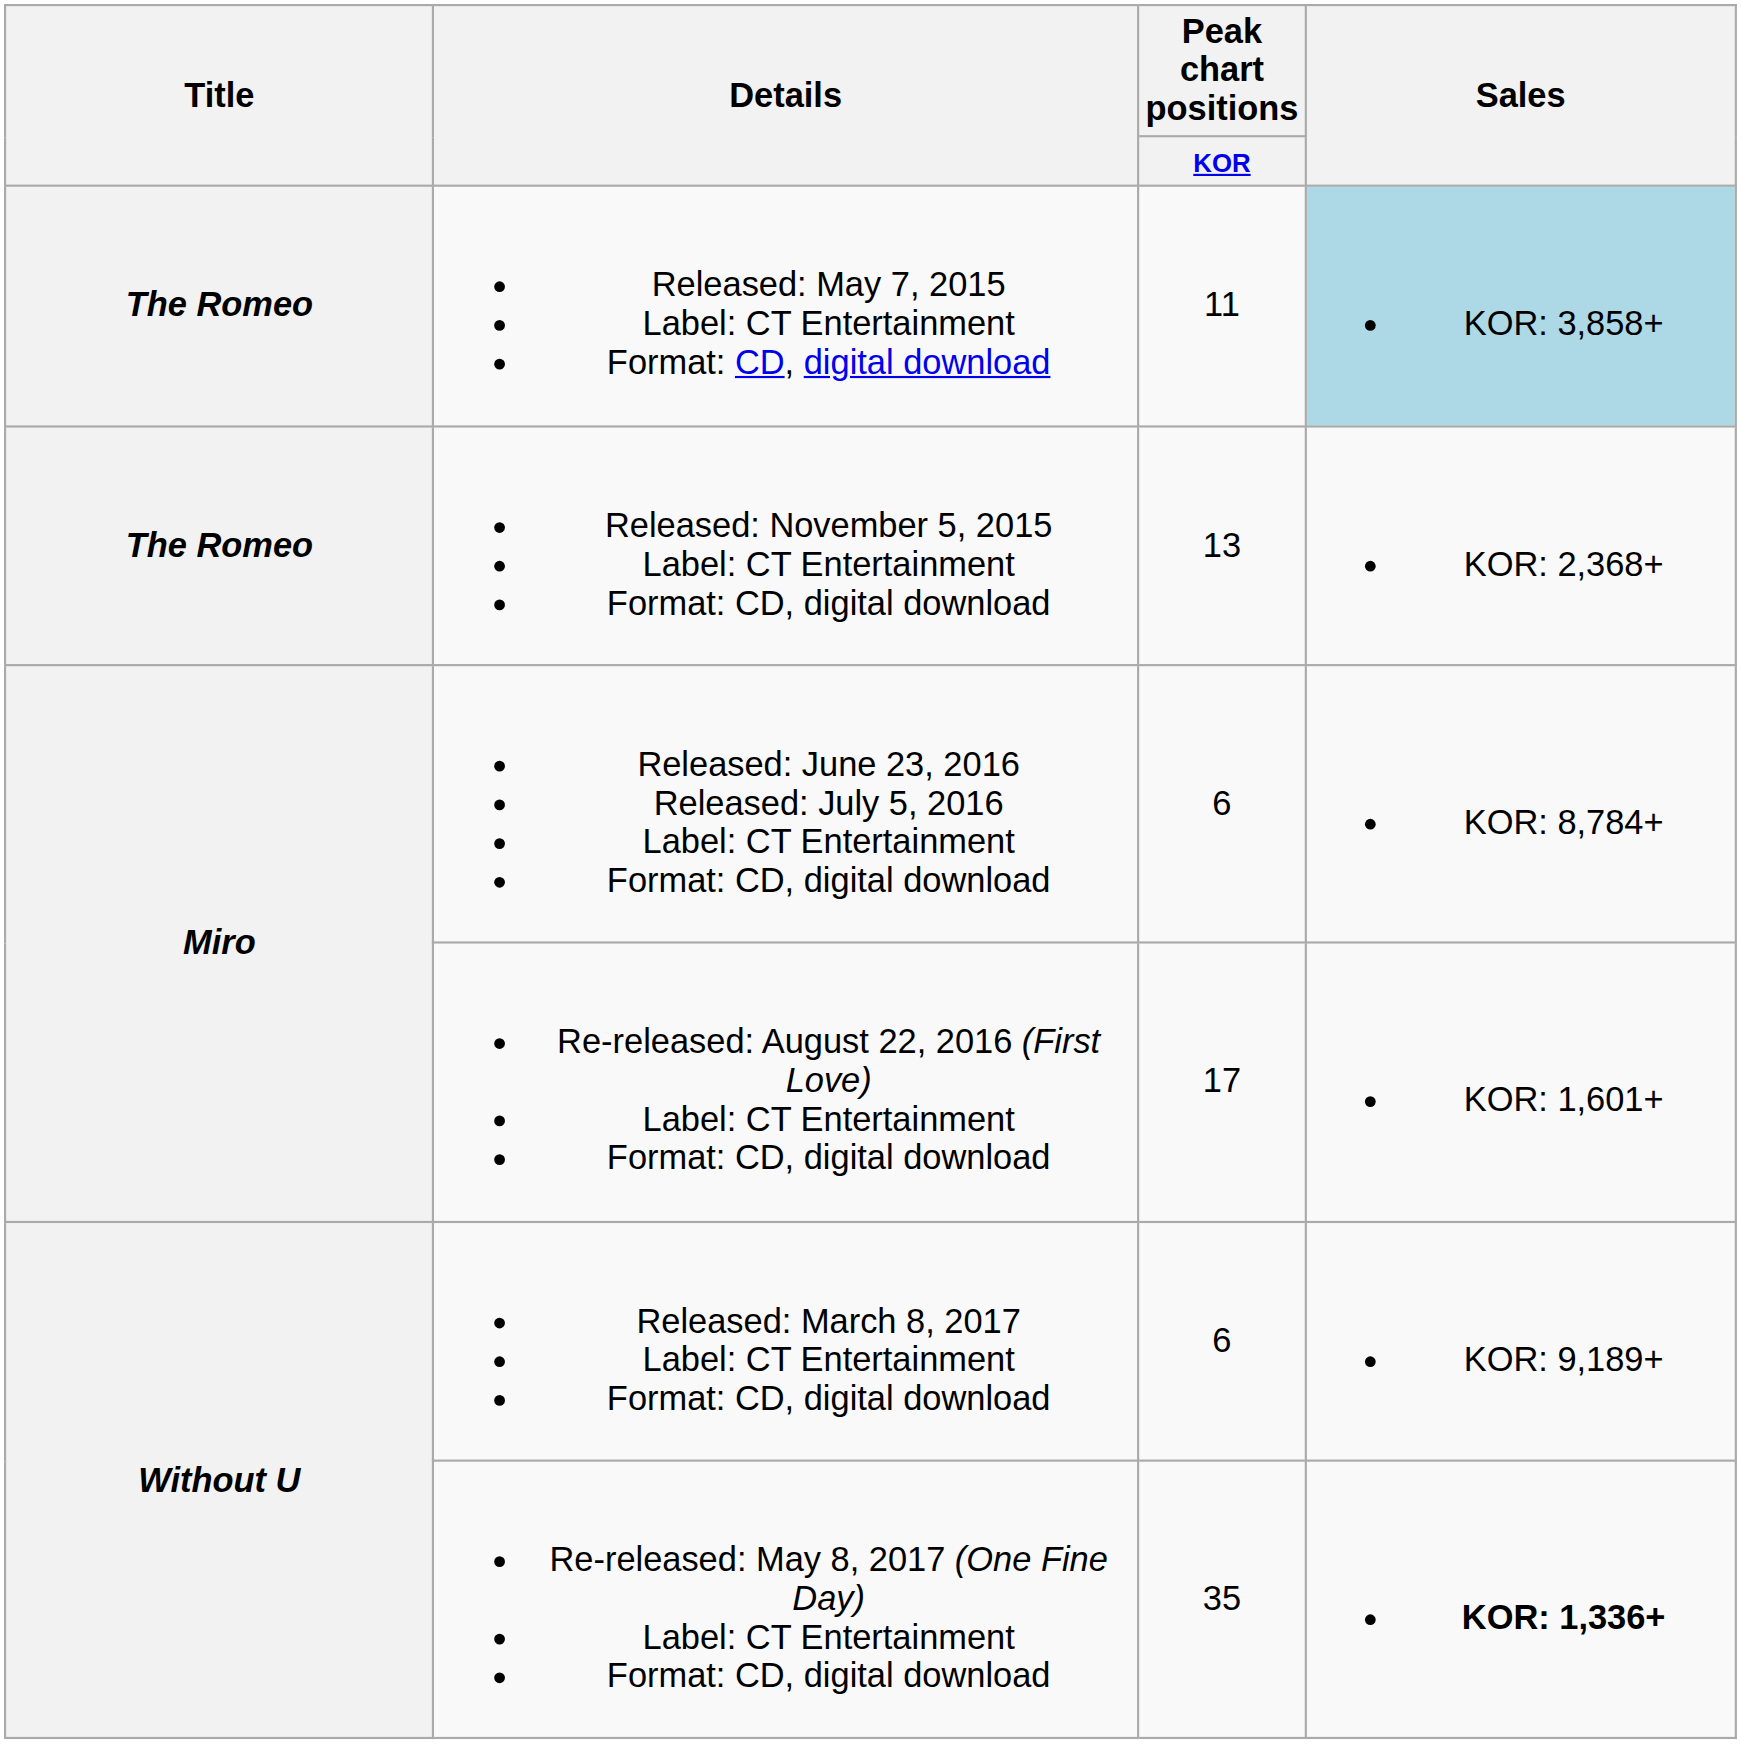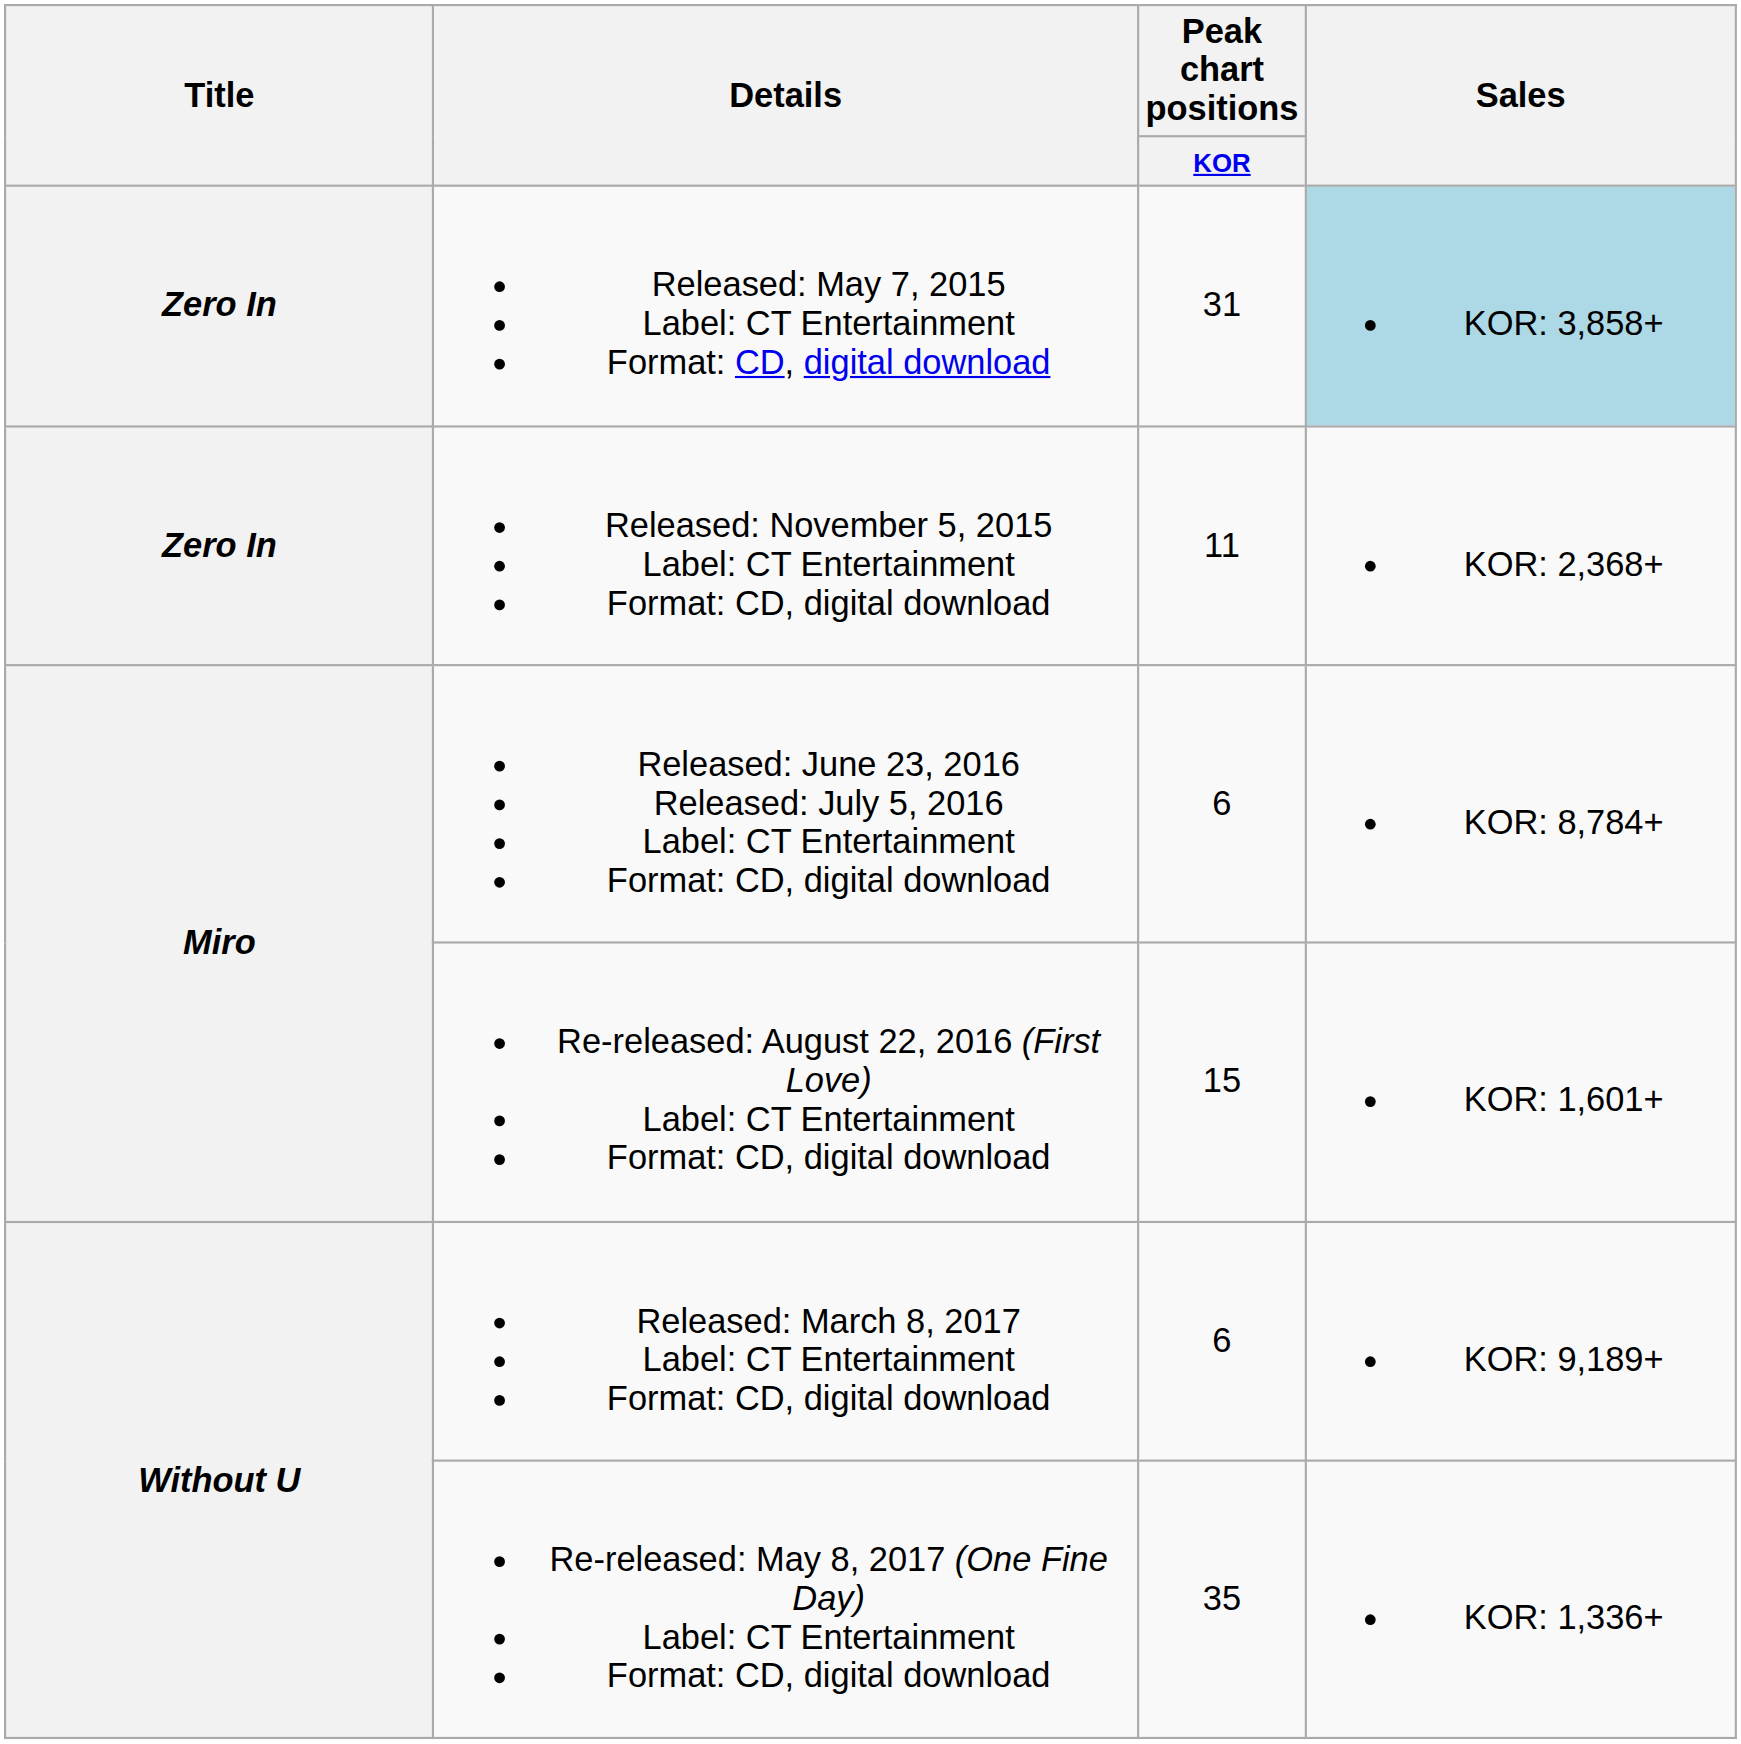(219, 305) The Romeo -> (219, 305) Zero In
(1222, 305) 11 -> (1222, 305) 31
(219, 544) The Romeo -> (219, 544) Zero In
(1222, 544) 13 -> (1222, 544) 11
(1222, 1081) 17 -> (1222, 1081) 15
(1521, 1619) bold -> (1521, 1619) normal
